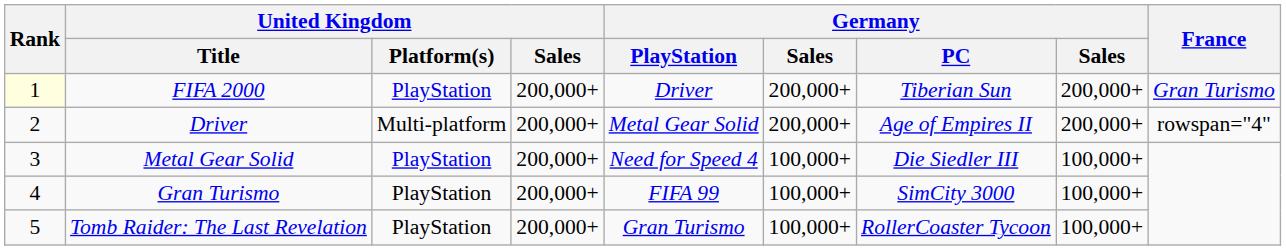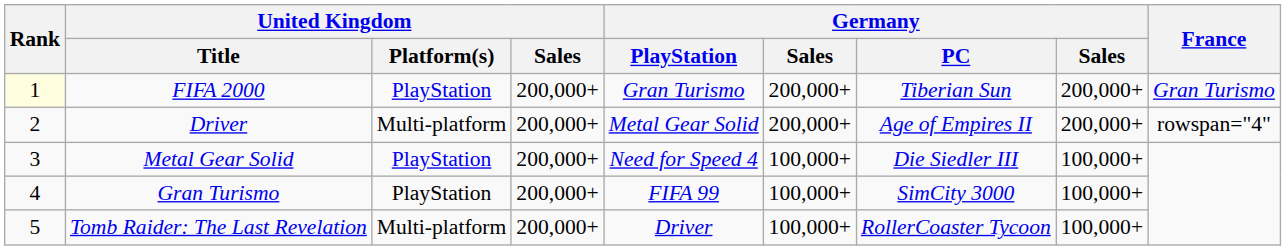(684, 90) Driver -> (684, 90) Gran Turismo
(442, 227) PlayStation -> (442, 227) Multi-platform
(684, 227) Gran Turismo -> (684, 227) Driver
